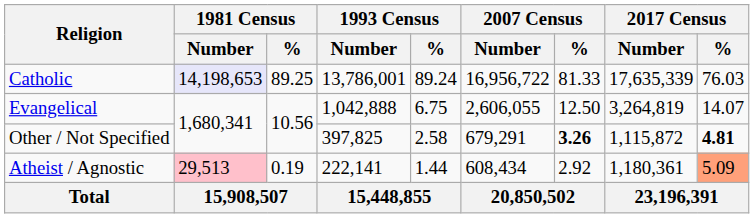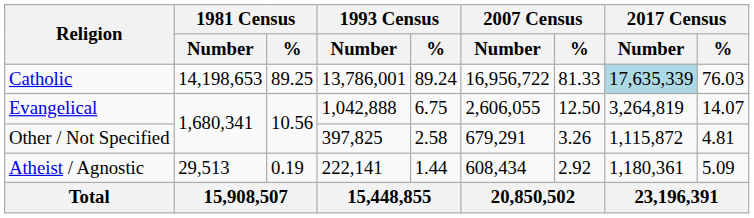(220, 78) lavender background -> (220, 78) no background
(651, 78) no background -> (651, 78) lightblue background
(575, 138) bold -> (575, 138) normal
(718, 138) bold -> (718, 138) normal
(204, 167) pink background -> (204, 167) no background
(718, 167) lightsalmon background -> (718, 167) no background
